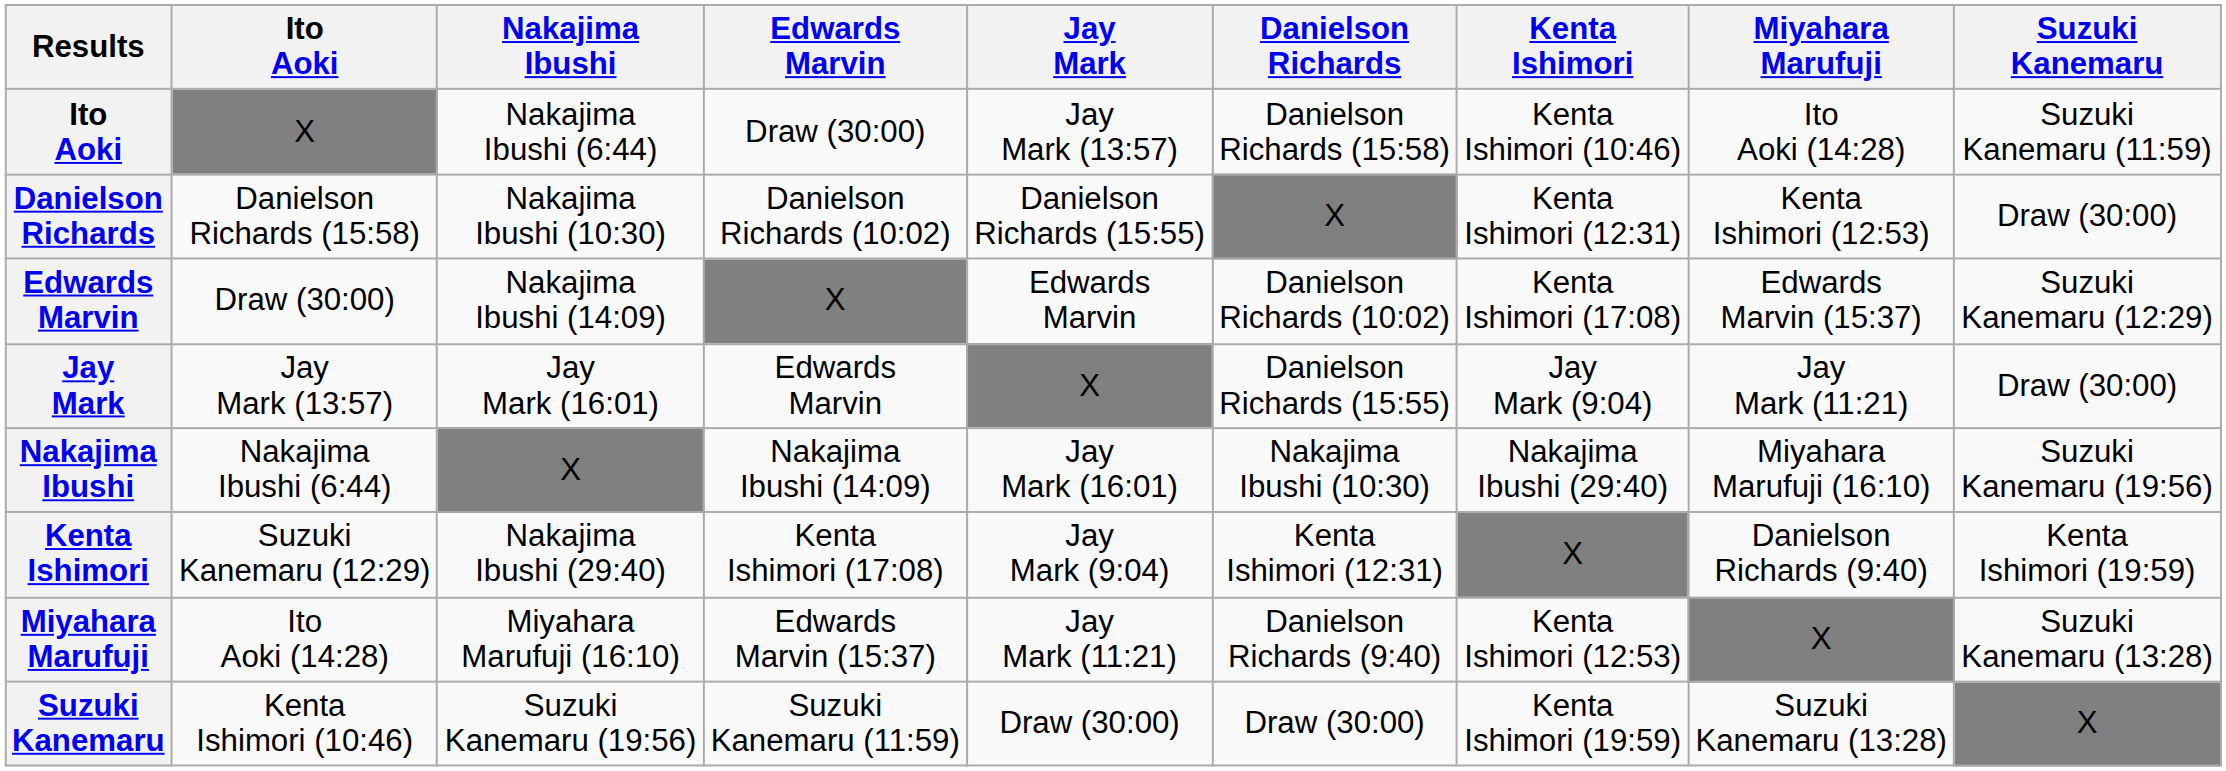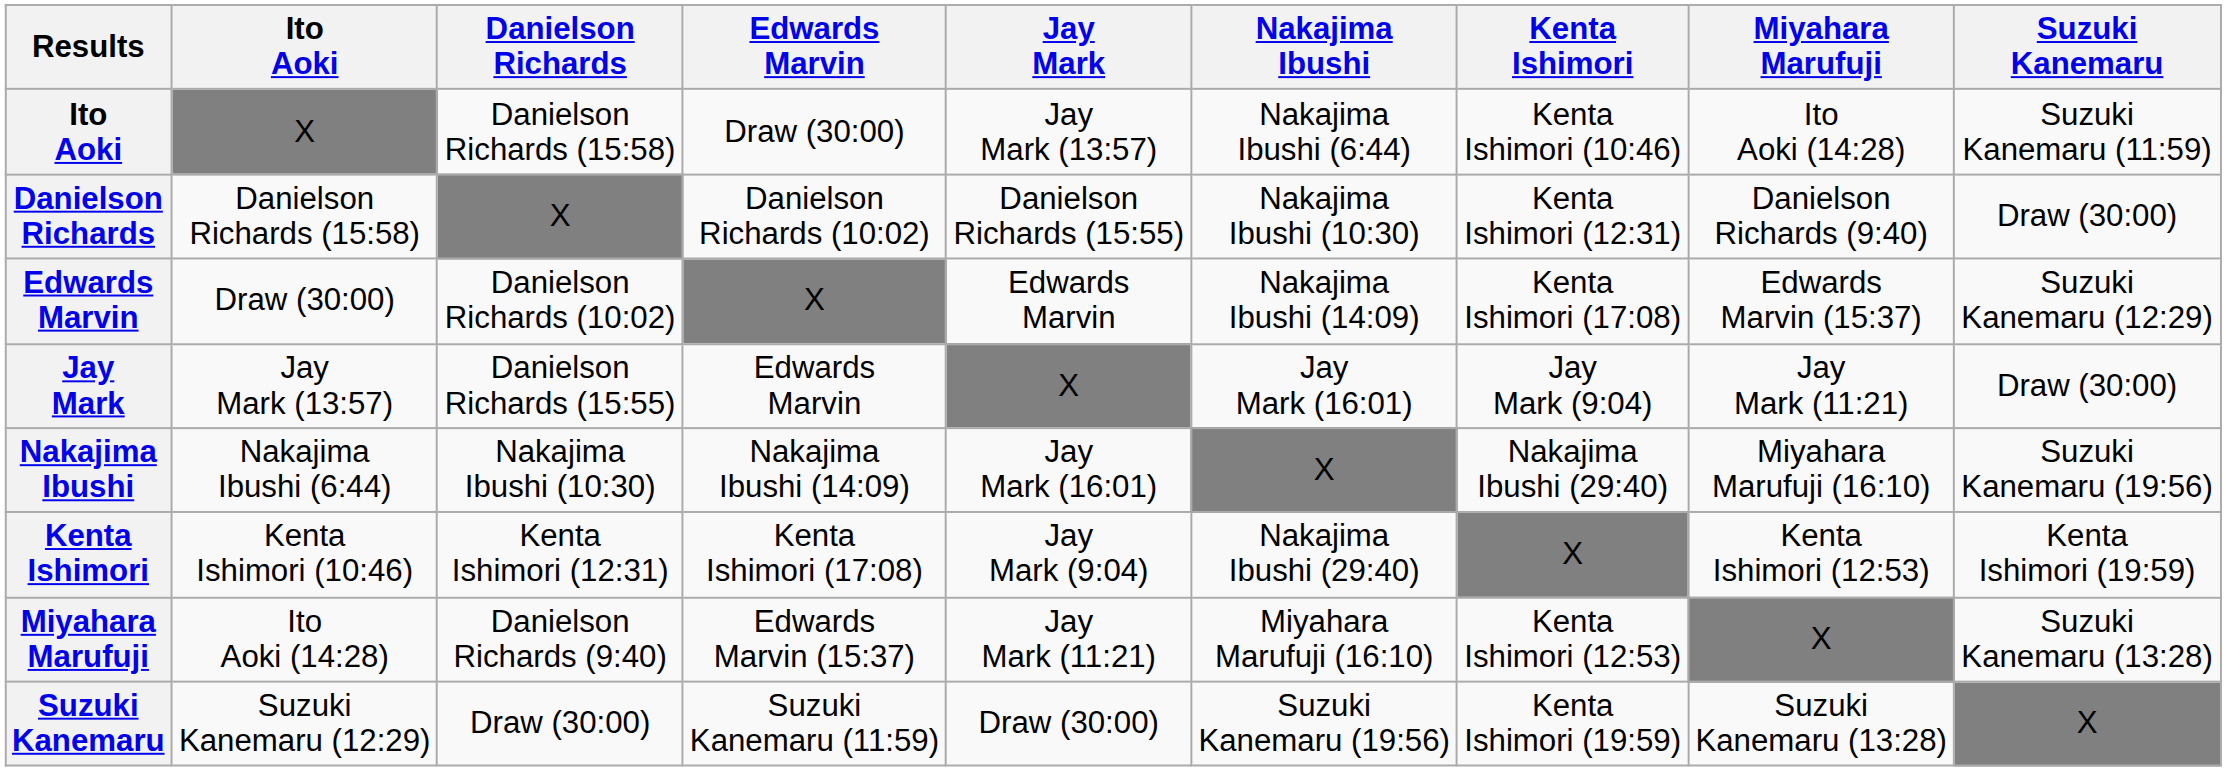columns swapped: (1335, 46) <-> (571, 46)
(1821, 215) Kenta Ishimori (12:53) -> (1821, 215) Danielson Richards (9:40)
(305, 554) Suzuki Kanemaru (12:29) -> (305, 554) Kenta Ishimori (10:46)
(1821, 554) Danielson Richards (9:40) -> (1821, 554) Kenta Ishimori (12:53)
(305, 723) Kenta Ishimori (10:46) -> (305, 723) Suzuki Kanemaru (12:29)
